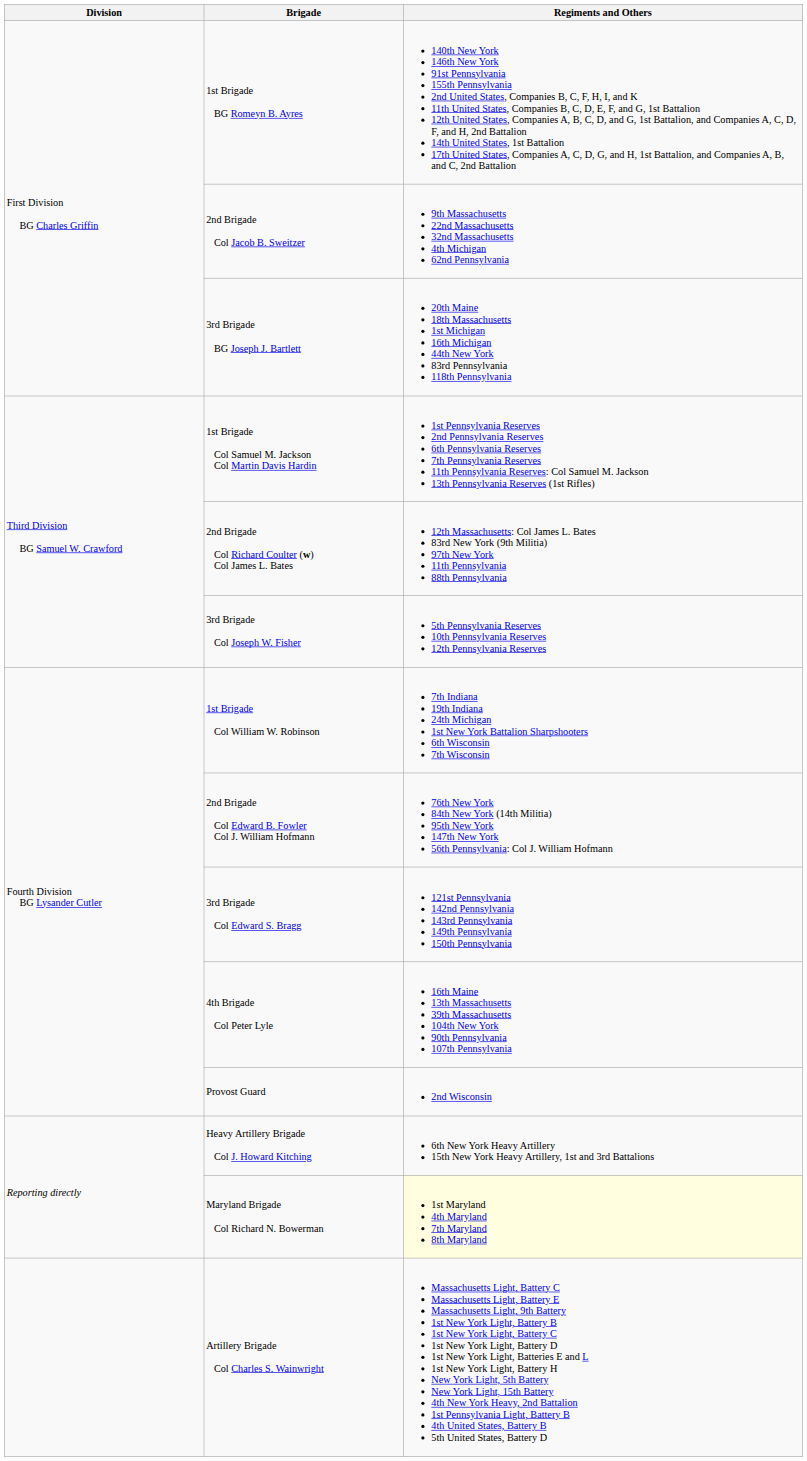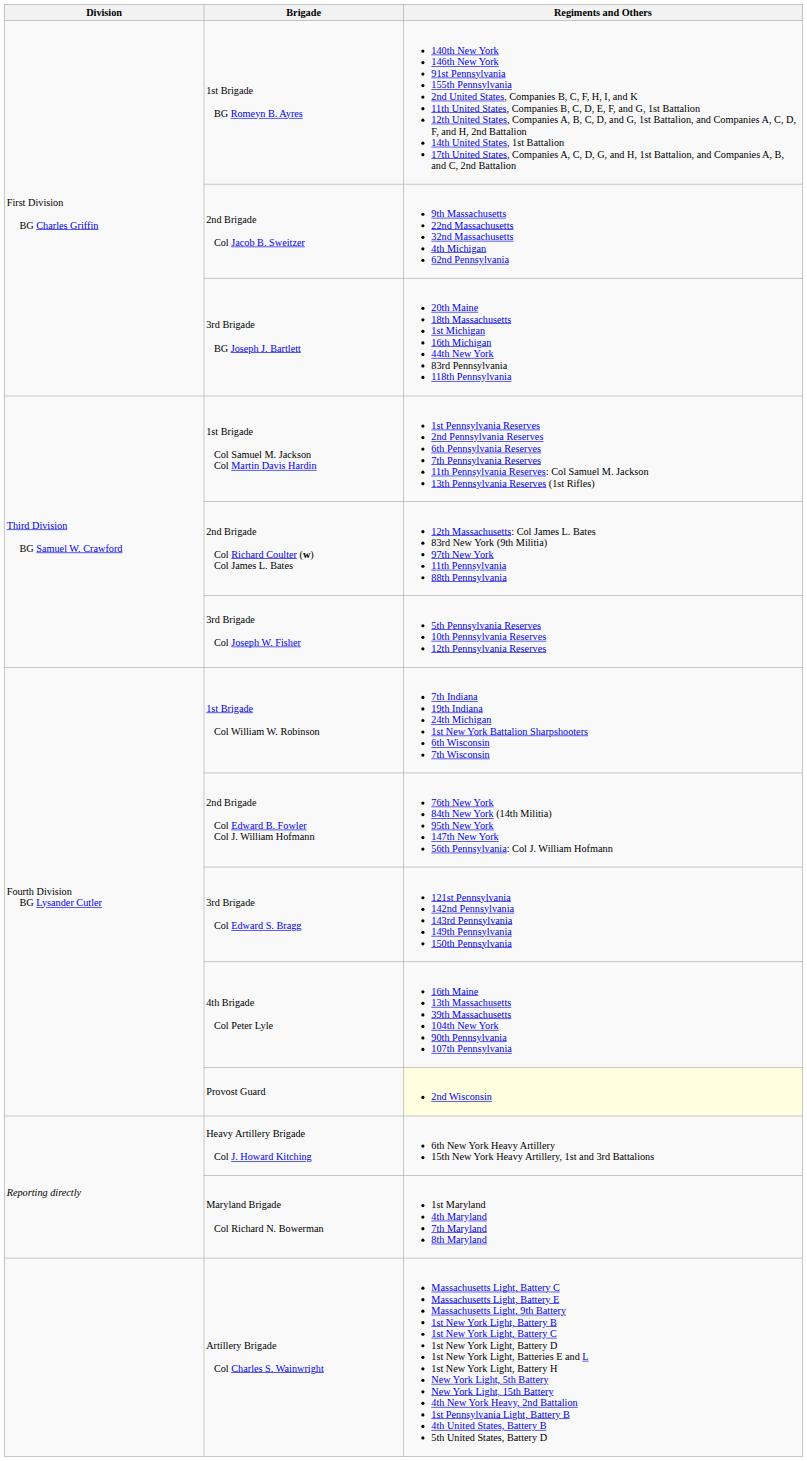(603, 1097) no background -> (603, 1097) lightyellow background
(603, 1223) lightyellow background -> (603, 1223) no background
